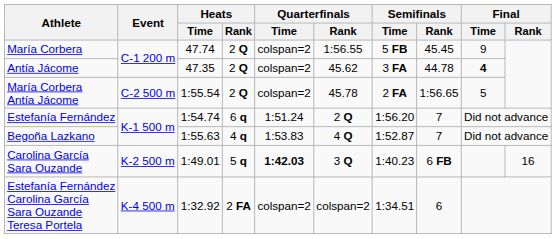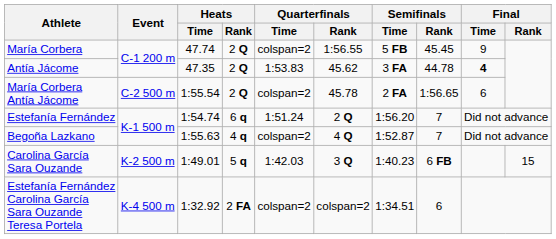(284, 68) colspan=2 -> (284, 68) 1:53.83
(483, 93) 5 -> (483, 93) 6
(284, 136) 1:53.83 -> (284, 136) colspan=2
(284, 161) bold -> (284, 161) normal
(528, 161) 16 -> (528, 161) 15
